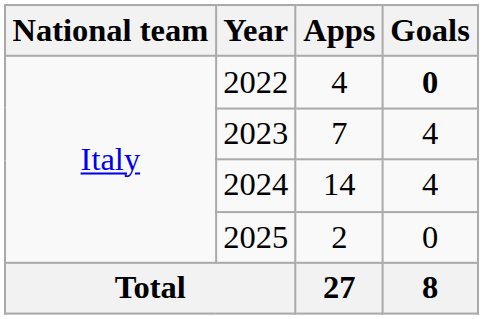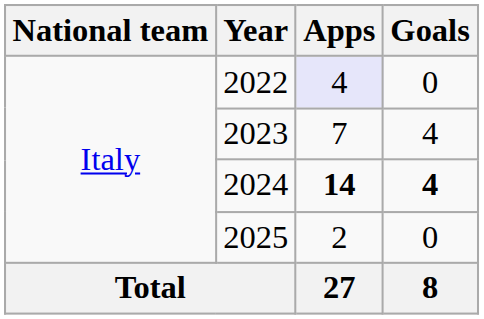(339, 81) no background -> (339, 81) lavender background
(430, 81) bold -> (430, 81) normal
(339, 184) normal -> (339, 184) bold
(430, 184) normal -> (430, 184) bold
